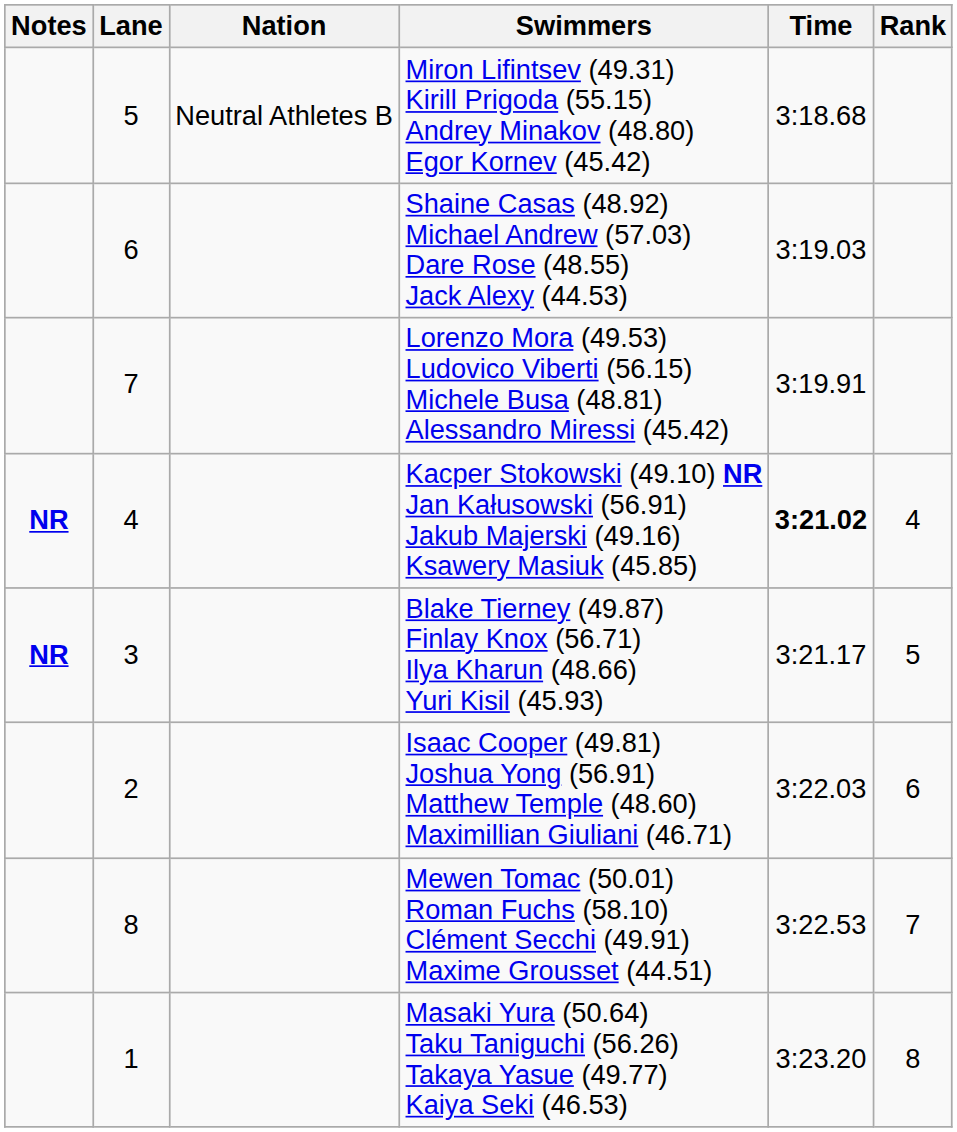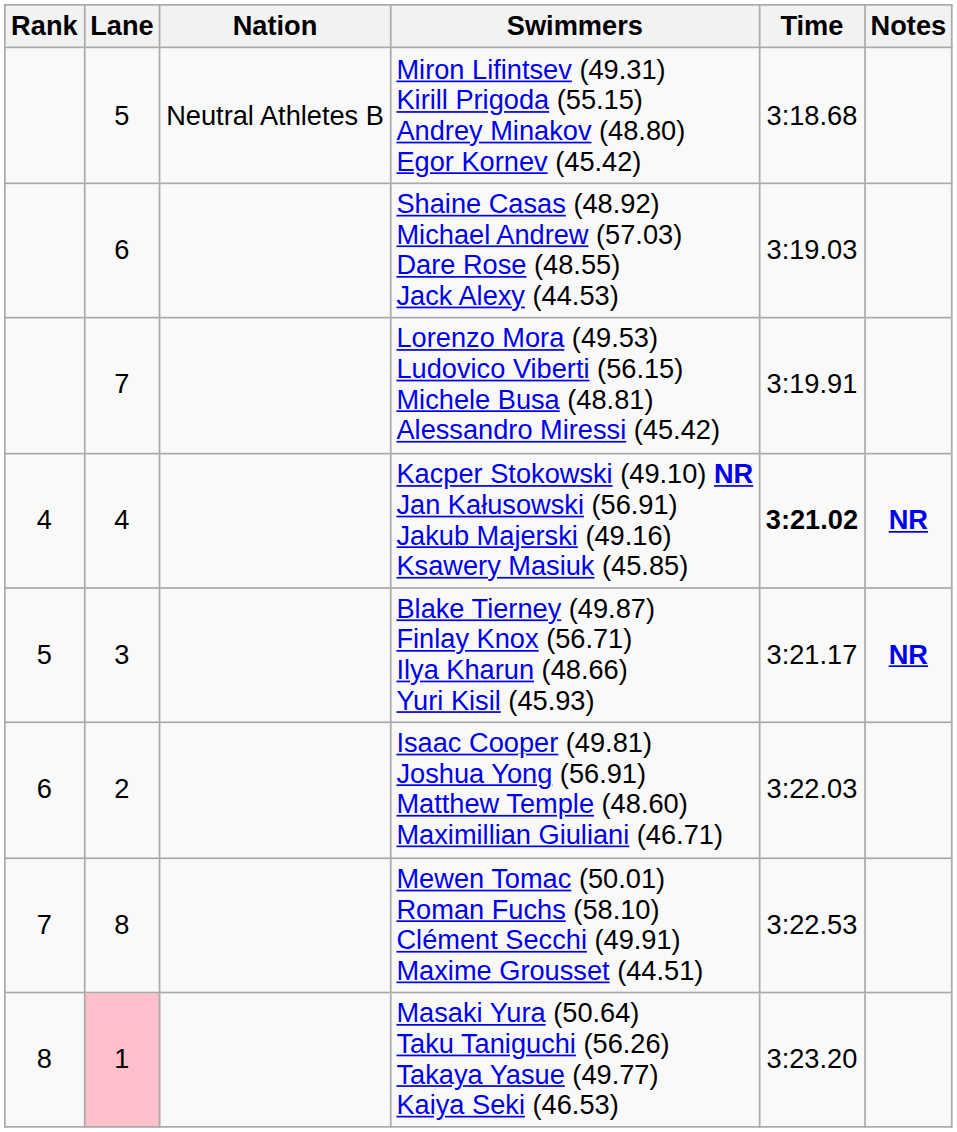columns swapped: (913, 26) <-> (49, 26)
(131, 1059) no background -> (122, 1059) pink background
